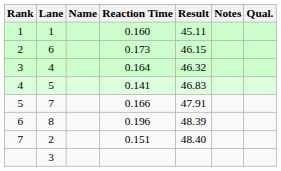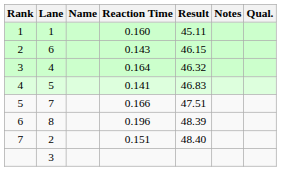(138, 49) 0.173 -> (138, 49) 0.143
(193, 103) 47.91 -> (193, 103) 47.51
